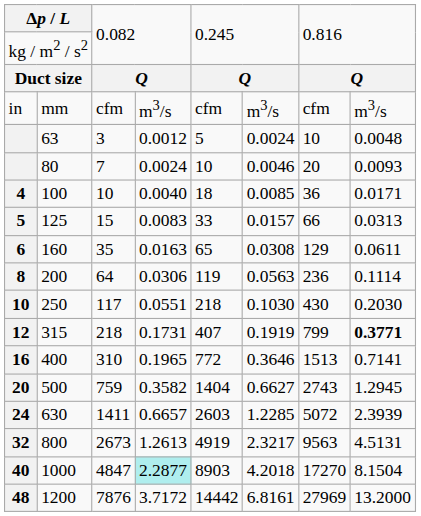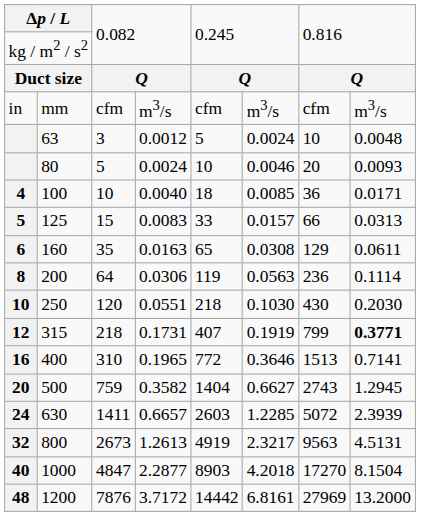(100, 166) 7 -> (100, 166) 5
(109, 304) 117 -> (109, 304) 120
(163, 470) paleturquoise background -> (163, 470) no background
